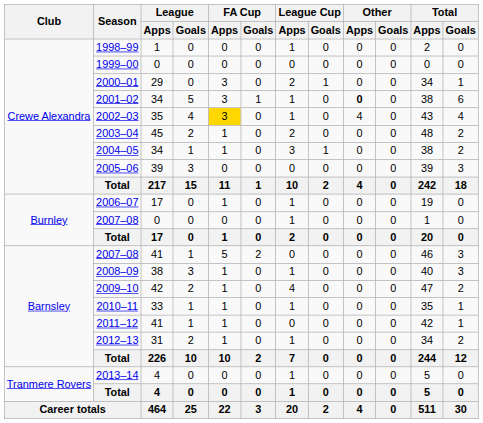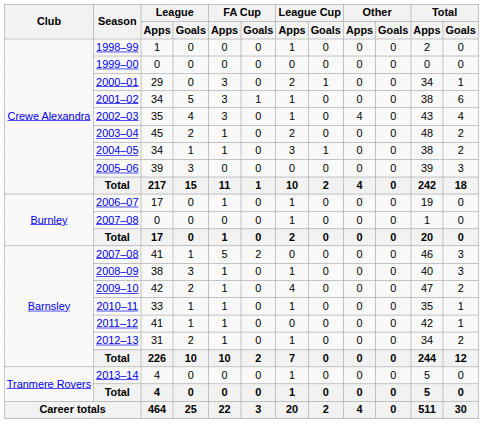(359, 99) bold -> (359, 99) normal
(225, 116) gold background -> (225, 116) no background
